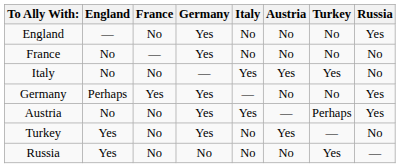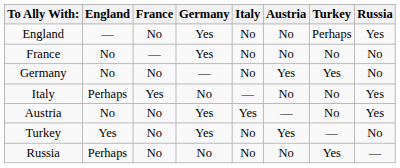(332, 34) No -> (332, 34) Perhaps
(43, 73) Italy -> (43, 73) Germany
(248, 73) Yes -> (248, 73) No
(43, 93) Germany -> (43, 93) Italy
(204, 93) Yes -> (204, 93) No
(332, 113) Perhaps -> (332, 113) No
(107, 152) Yes -> (107, 152) Perhaps
